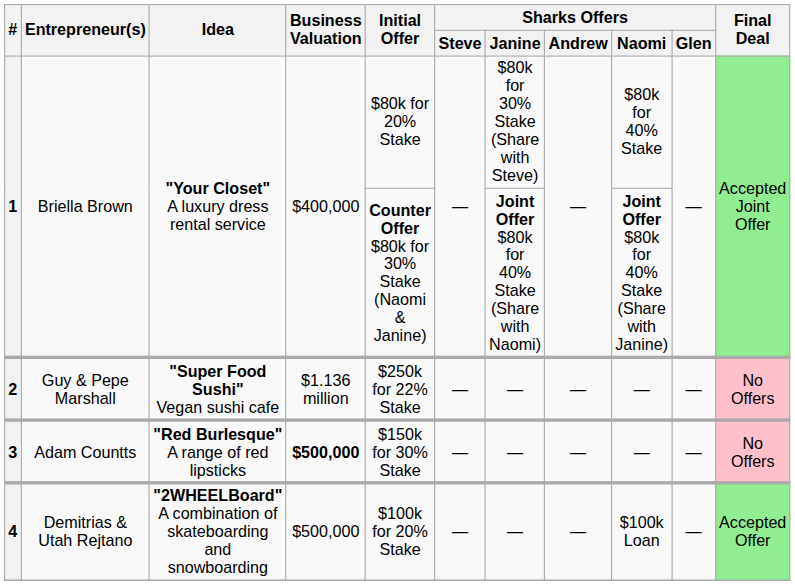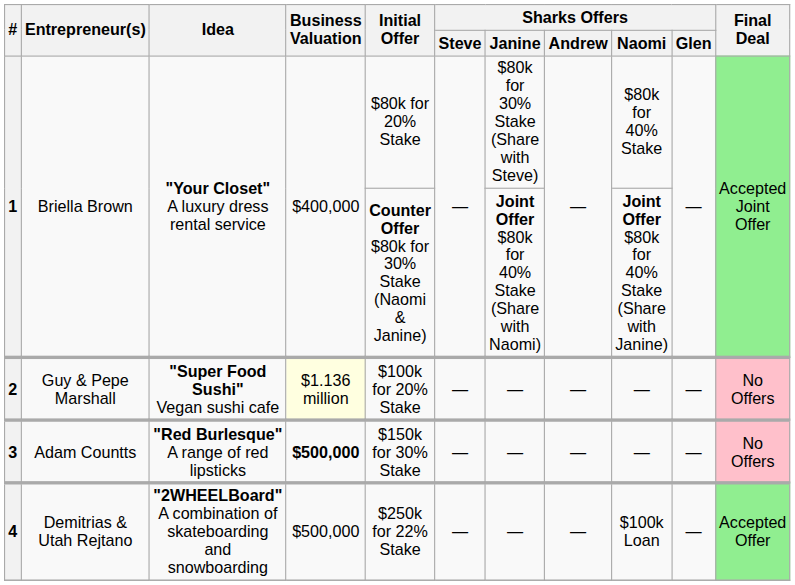(326, 390) no background -> (326, 390) lightyellow background
(400, 390) $250k for 22% Stake -> (400, 390) $100k for 20% Stake
(400, 532) $100k for 20% Stake -> (400, 532) $250k for 22% Stake
